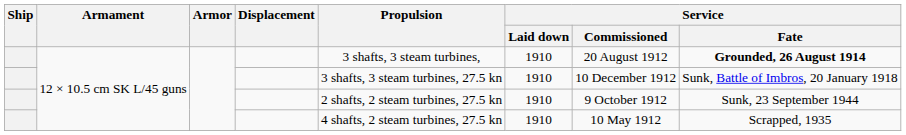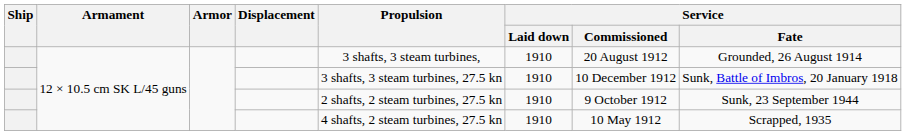(790, 57) bold -> (790, 57) normal
